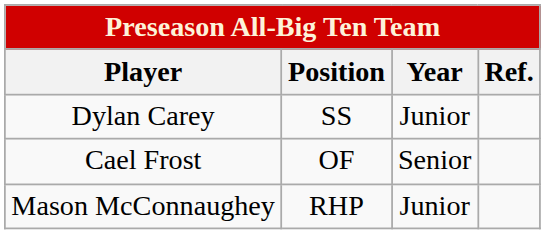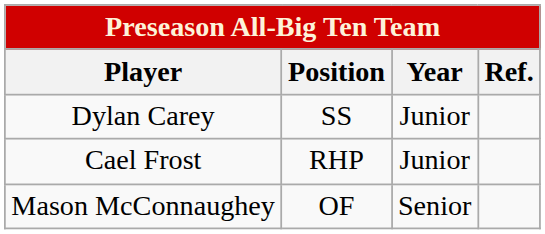(336, 160) OF -> (336, 160) RHP
(435, 160) Senior -> (435, 160) Junior
(336, 205) RHP -> (336, 205) OF
(435, 205) Junior -> (435, 205) Senior
